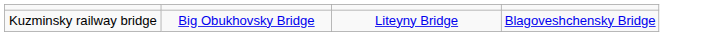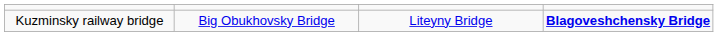(580, 20) normal -> (628, 20) bold
